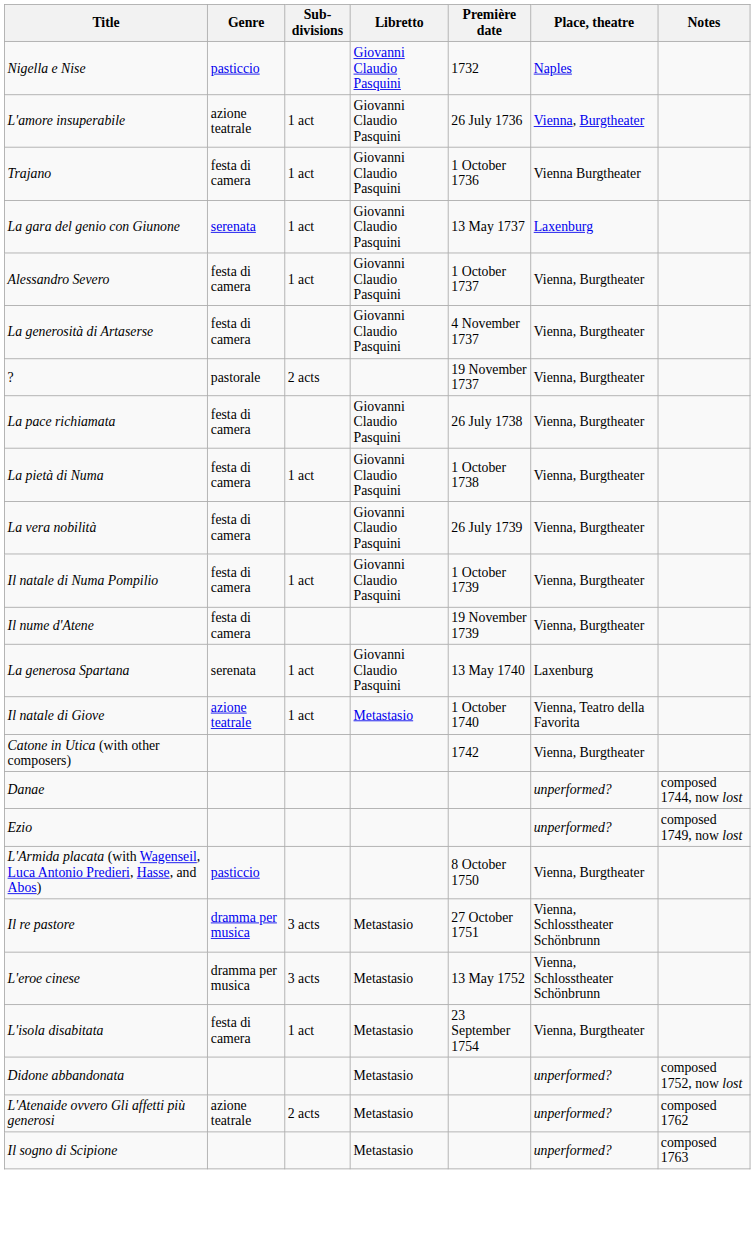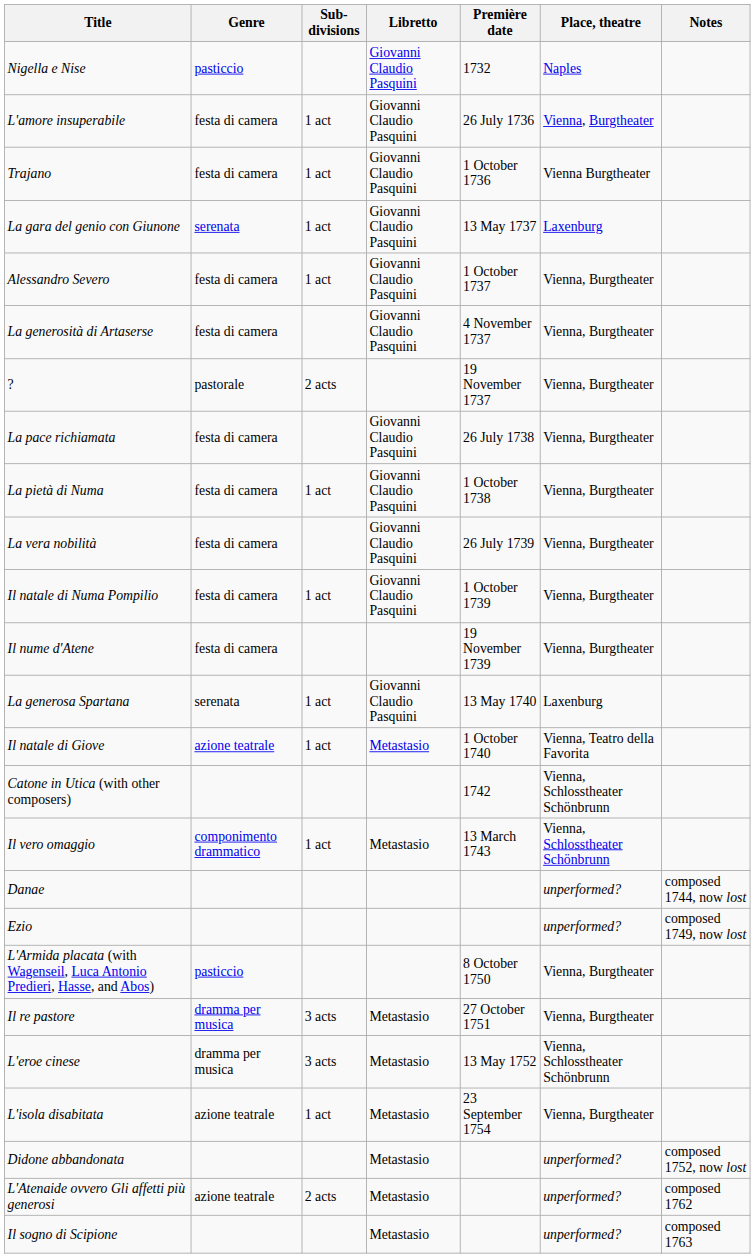(231, 120) azione teatrale -> (236, 120) festa di camera
(589, 752) Vienna, Burgtheater -> (583, 791) Vienna, Schlosstheater Schönbrunn
+ row: (51, 844)
(573, 925) Vienna, Schlosstheater Schönbrunn -> (598, 1016) Vienna, Burgtheater
(231, 1030) festa di camera -> (234, 1114) azione teatrale
